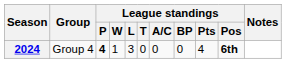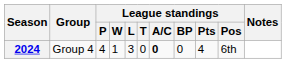(102, 49) bold -> (102, 49) normal
(155, 49) normal -> (155, 49) bold
(229, 49) bold -> (229, 49) normal
